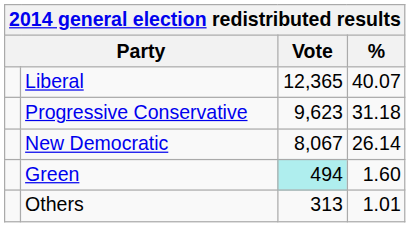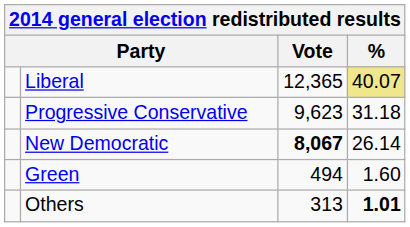(376, 81) no background -> (376, 81) khaki background
(318, 143) normal -> (318, 143) bold
(327, 174) paleturquoise background -> (327, 174) no background
(382, 205) normal -> (382, 205) bold
